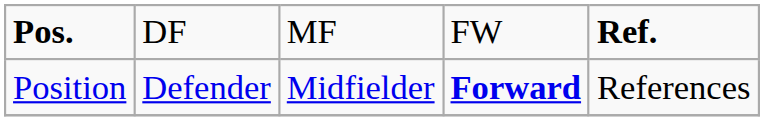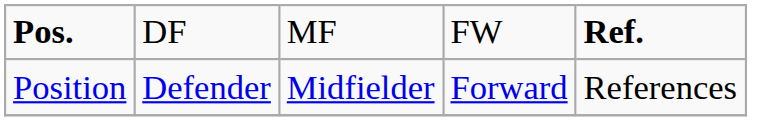(516, 86) bold -> (509, 86) normal
